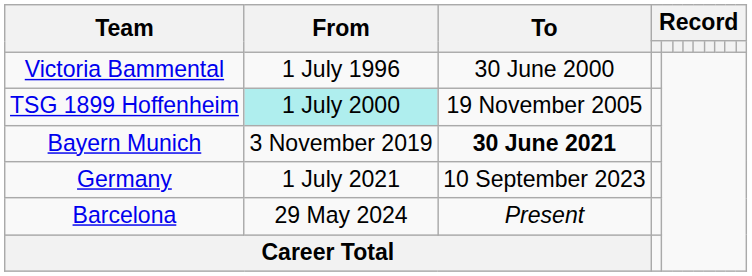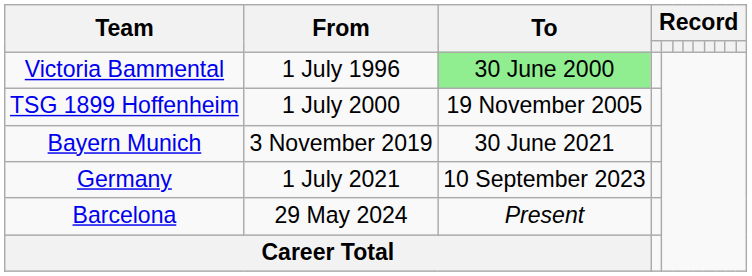(544, 69) no background -> (544, 69) lightgreen background
(341, 106) paleturquoise background -> (341, 106) no background
(544, 143) bold -> (544, 143) normal
